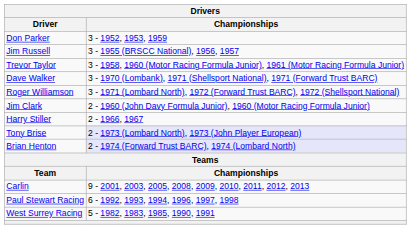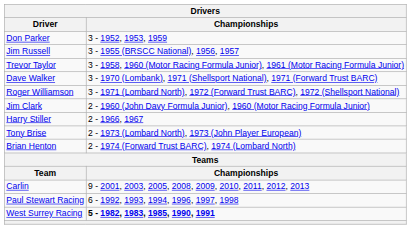(195, 132) lavender background -> (195, 132) no background
(192, 146) lavender background -> (192, 146) no background
(151, 213) normal -> (151, 213) bold
